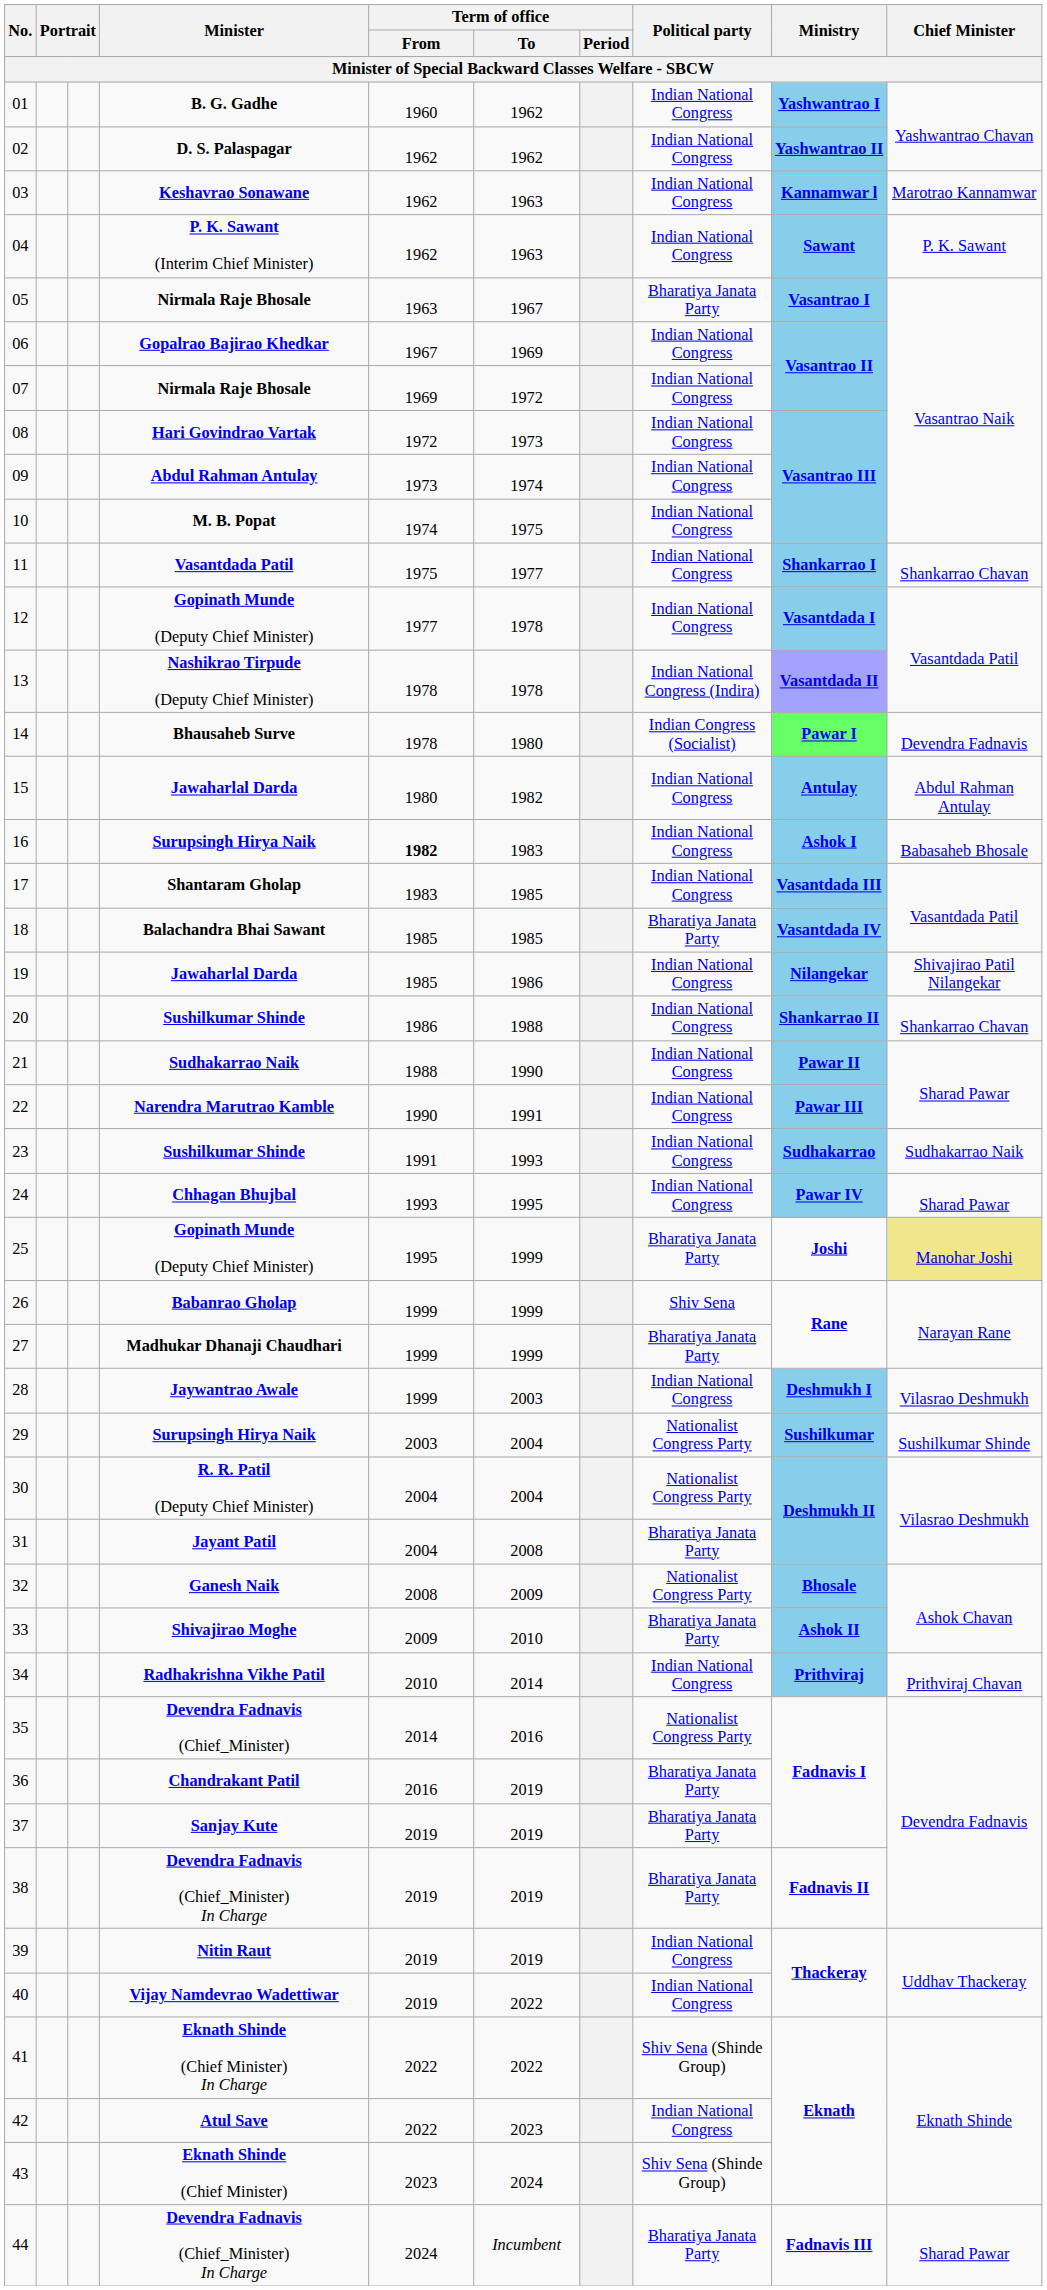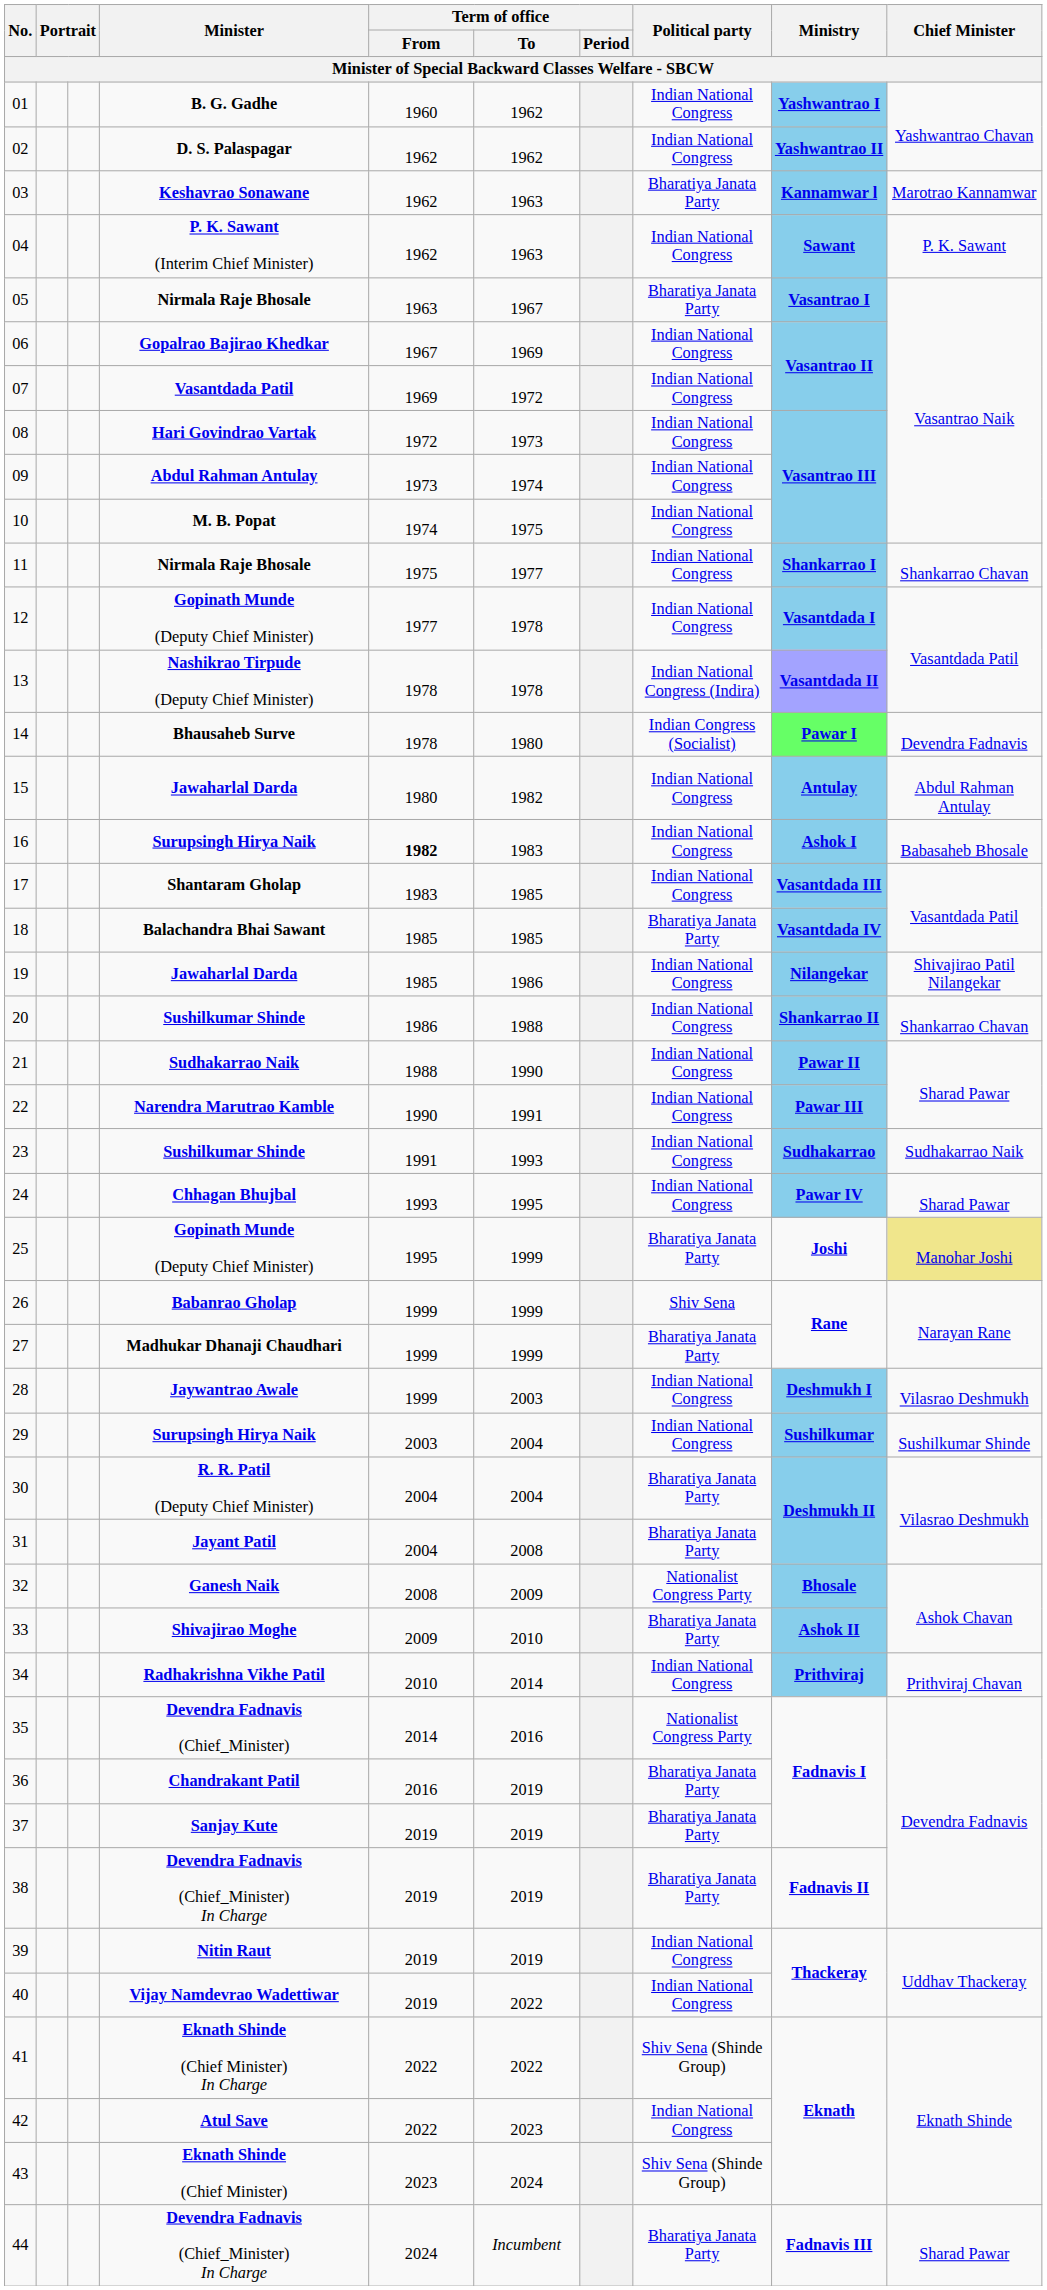(702, 192) Indian National Congress -> (702, 192) Bharatiya Janata Party
(234, 388) Nirmala Raje Bhosale -> (234, 388) Vasantdada Patil
(234, 565) Vasantdada Patil -> (234, 565) Nirmala Raje Bhosale
(702, 1434) Nationalist Congress Party -> (702, 1434) Indian National Congress
(702, 1488) Nationalist Congress Party -> (702, 1488) Bharatiya Janata Party
